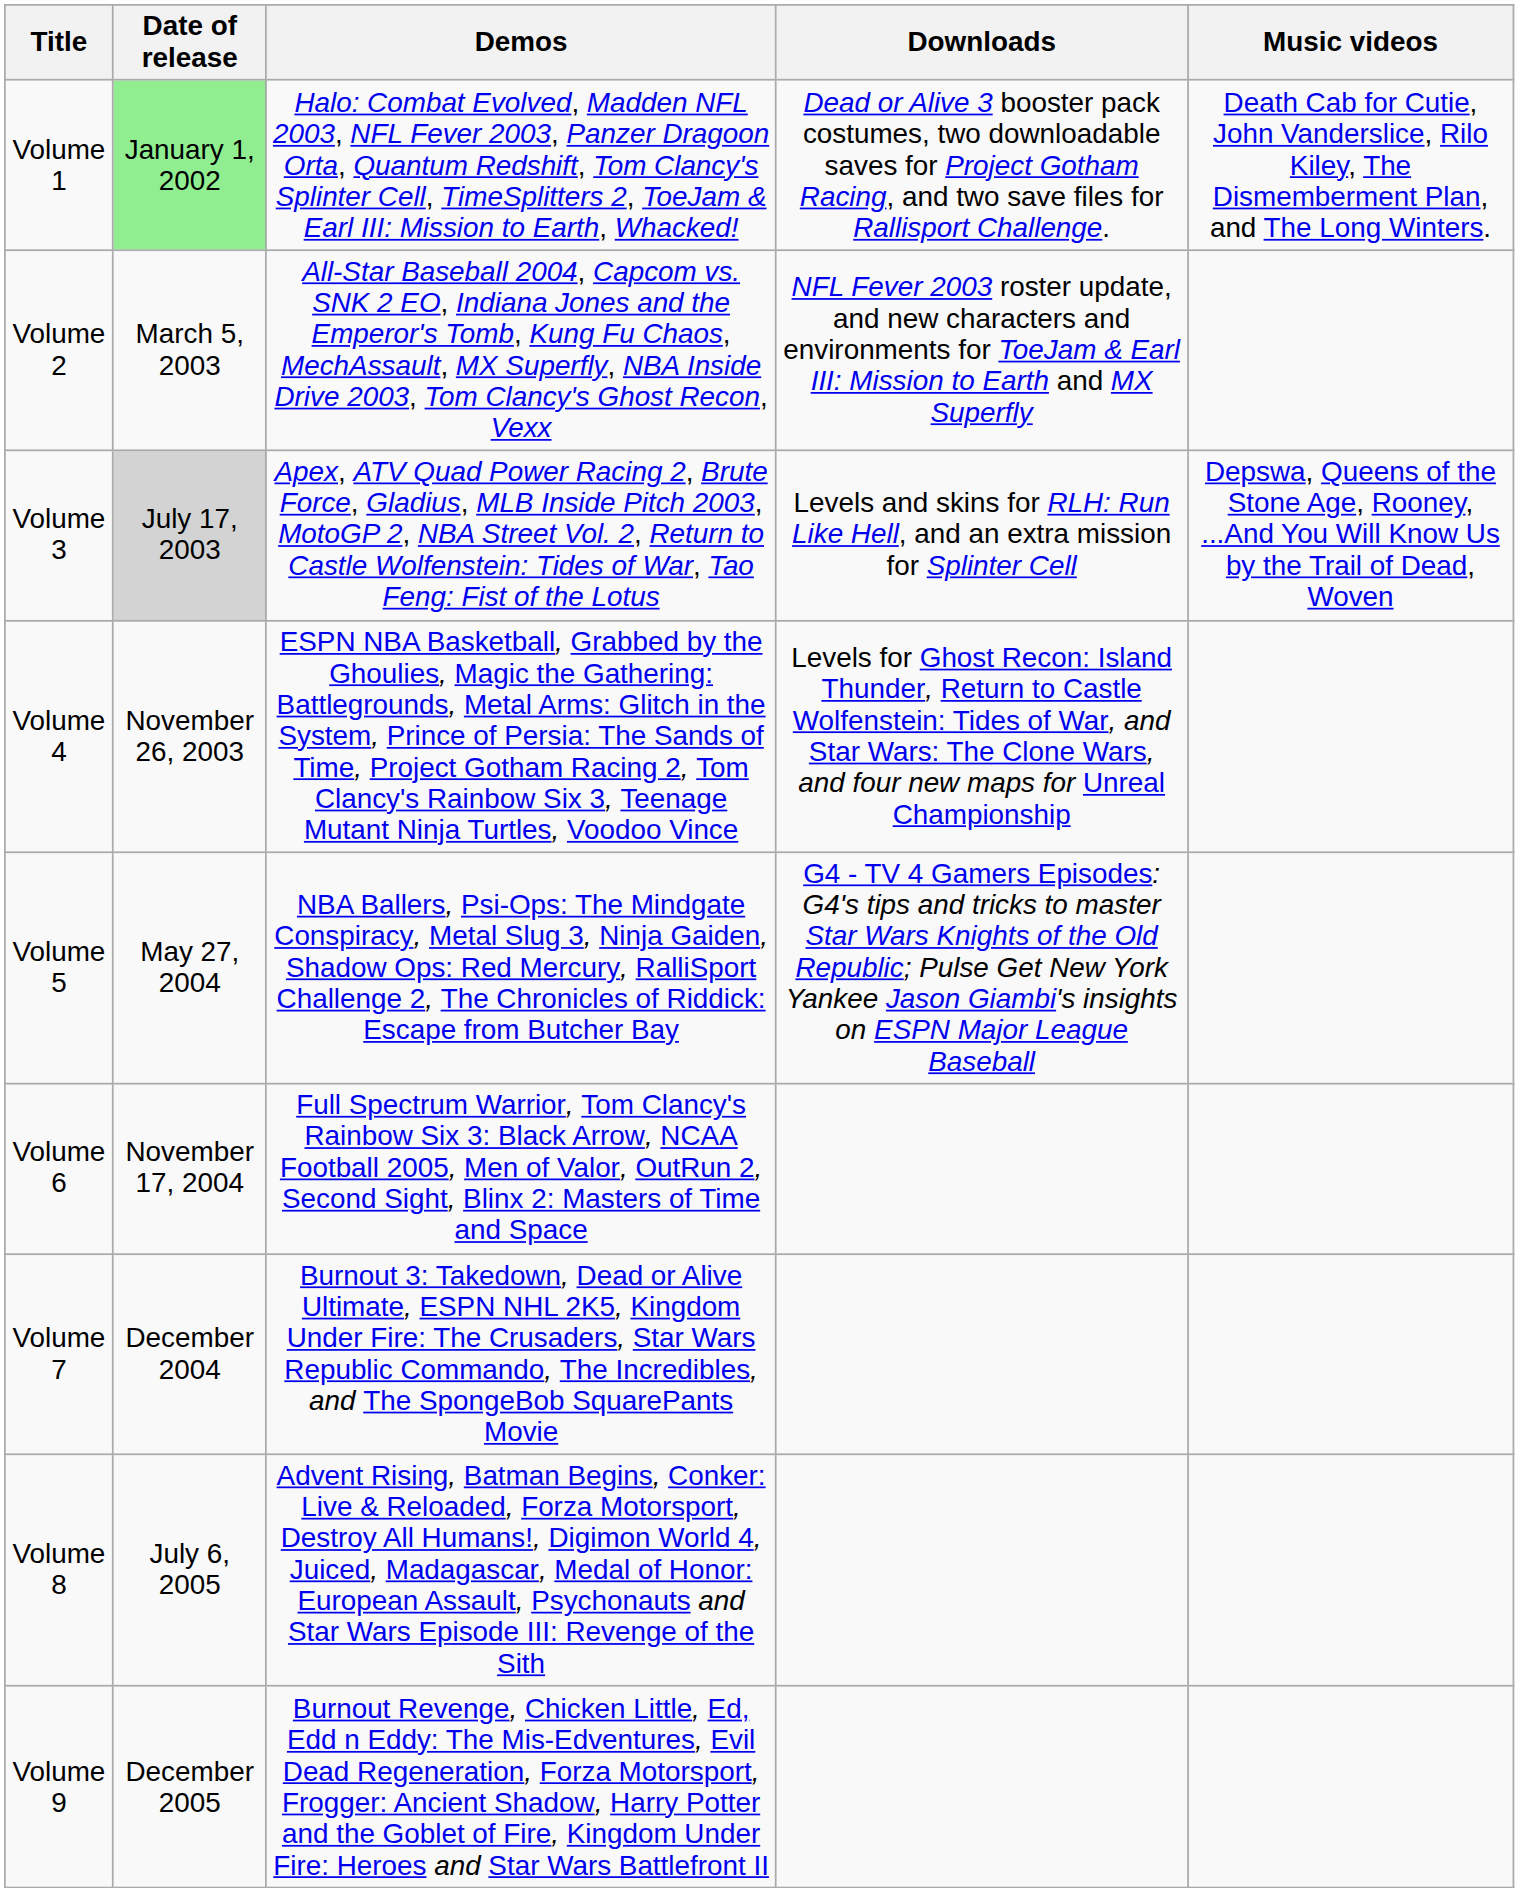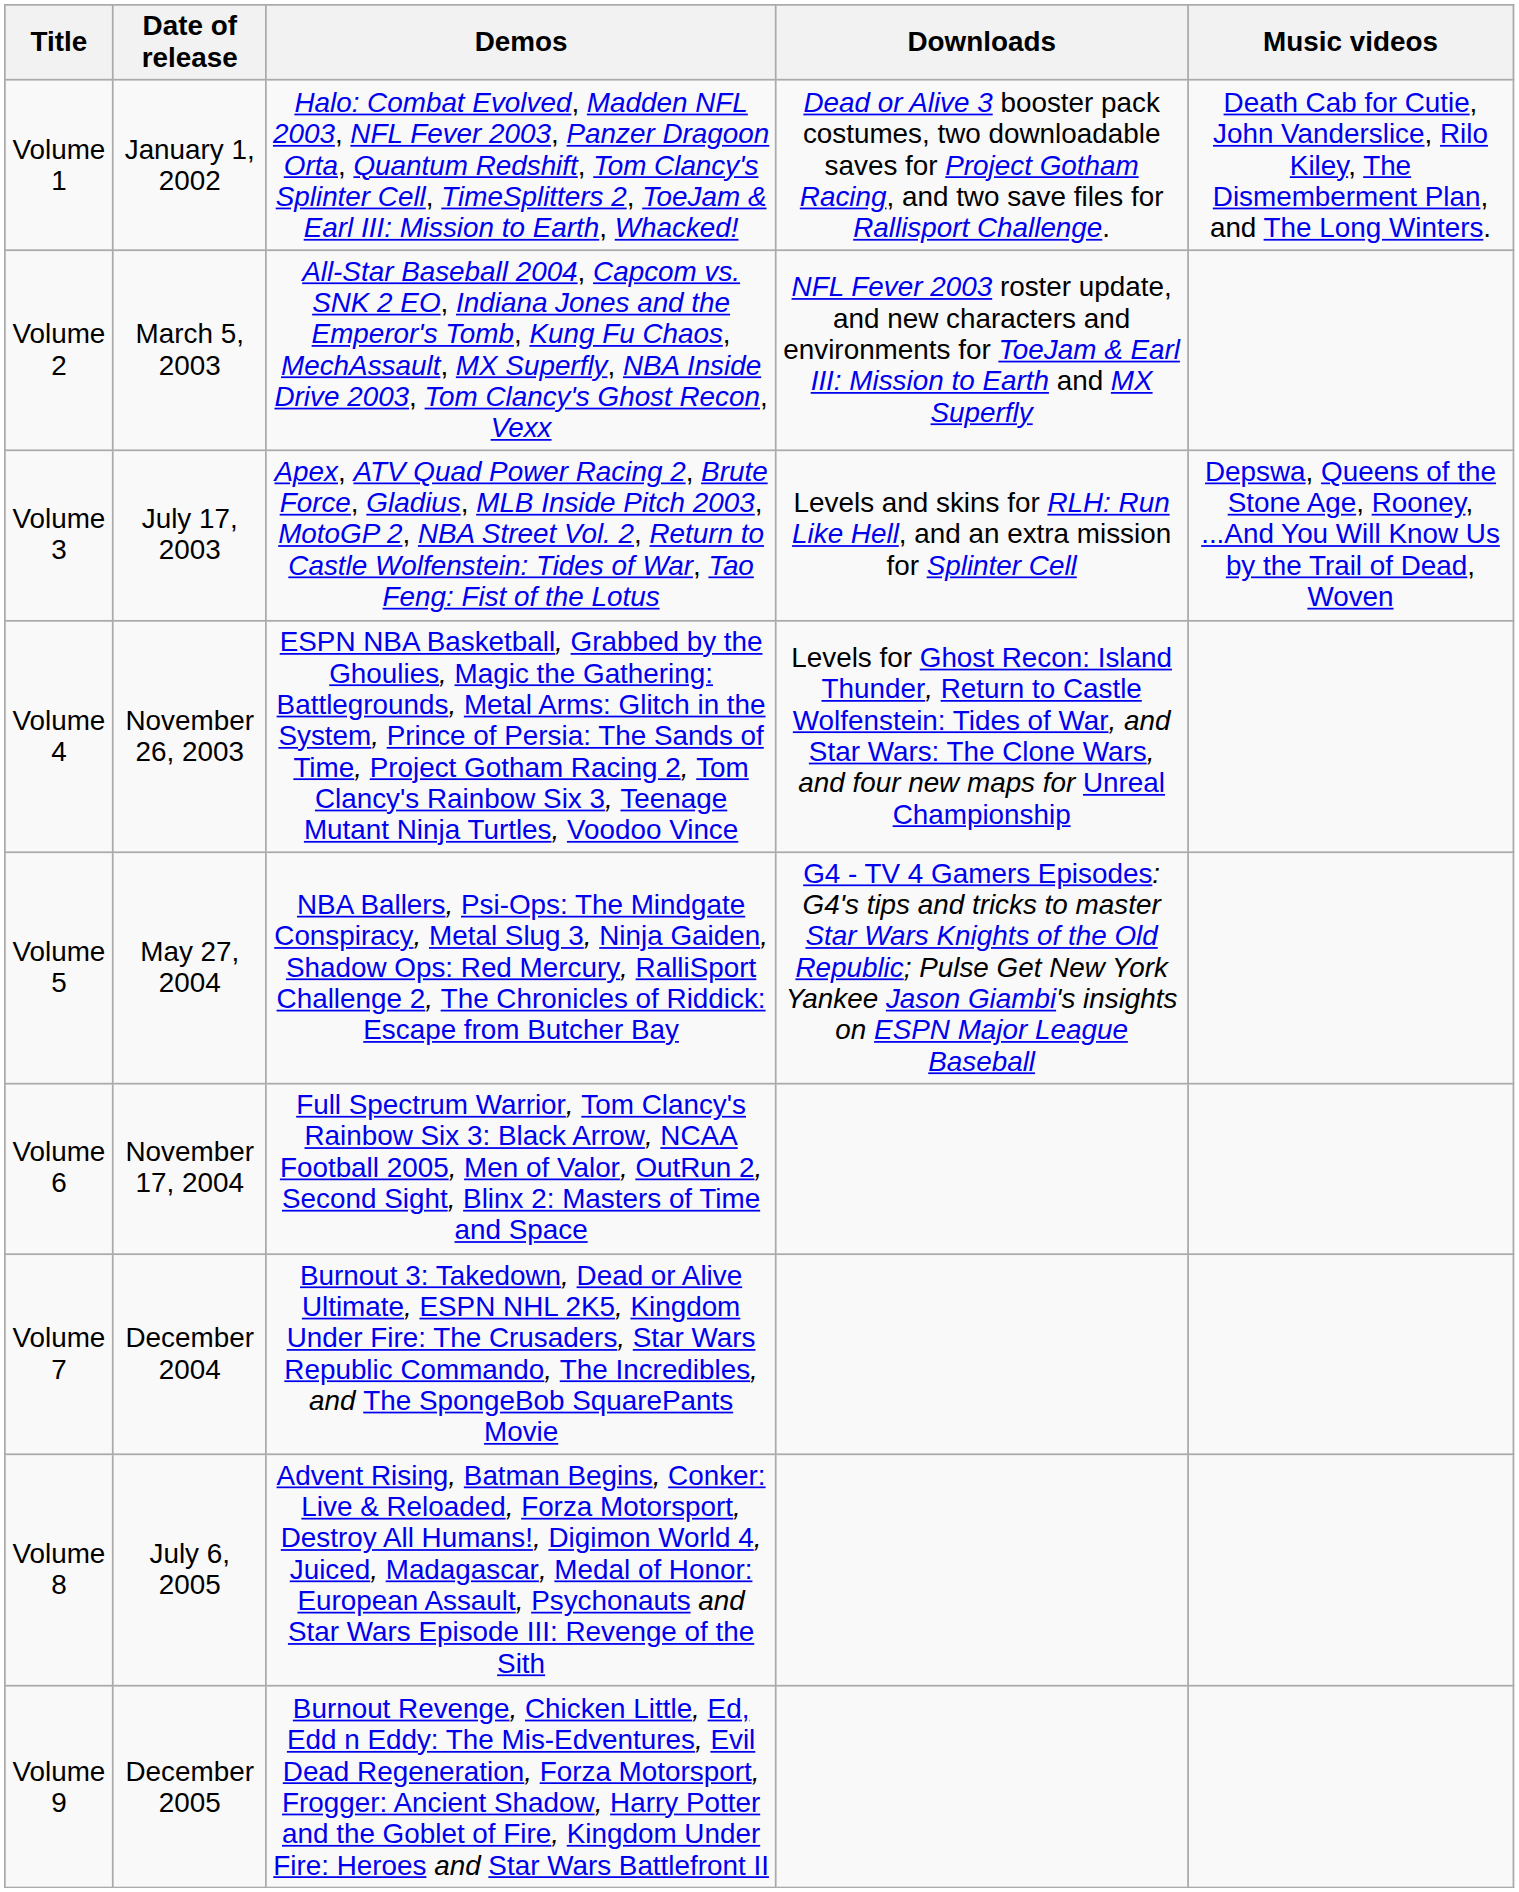(190, 164) lightgreen background -> (190, 164) no background
(190, 534) lightgrey background -> (190, 534) no background
